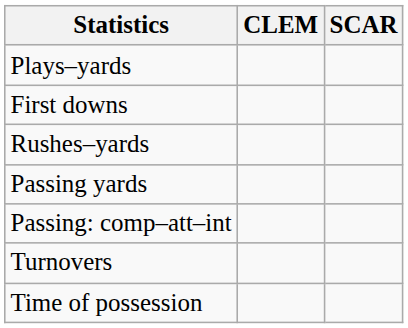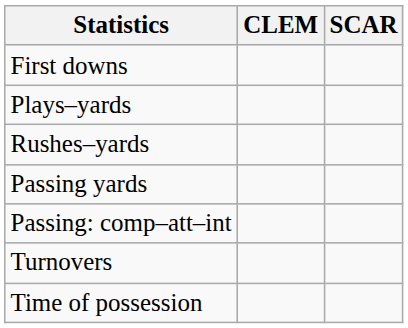rows swapped: (69, 104) <-> (71, 64)
